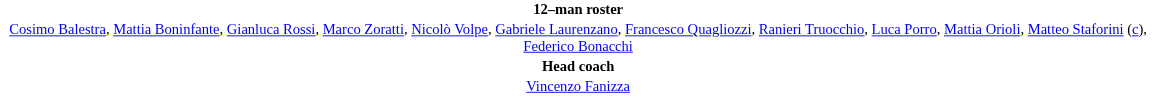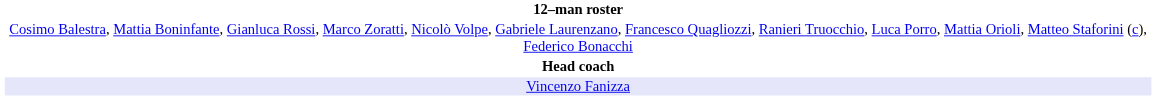(578, 86) no background -> (578, 86) lavender background
